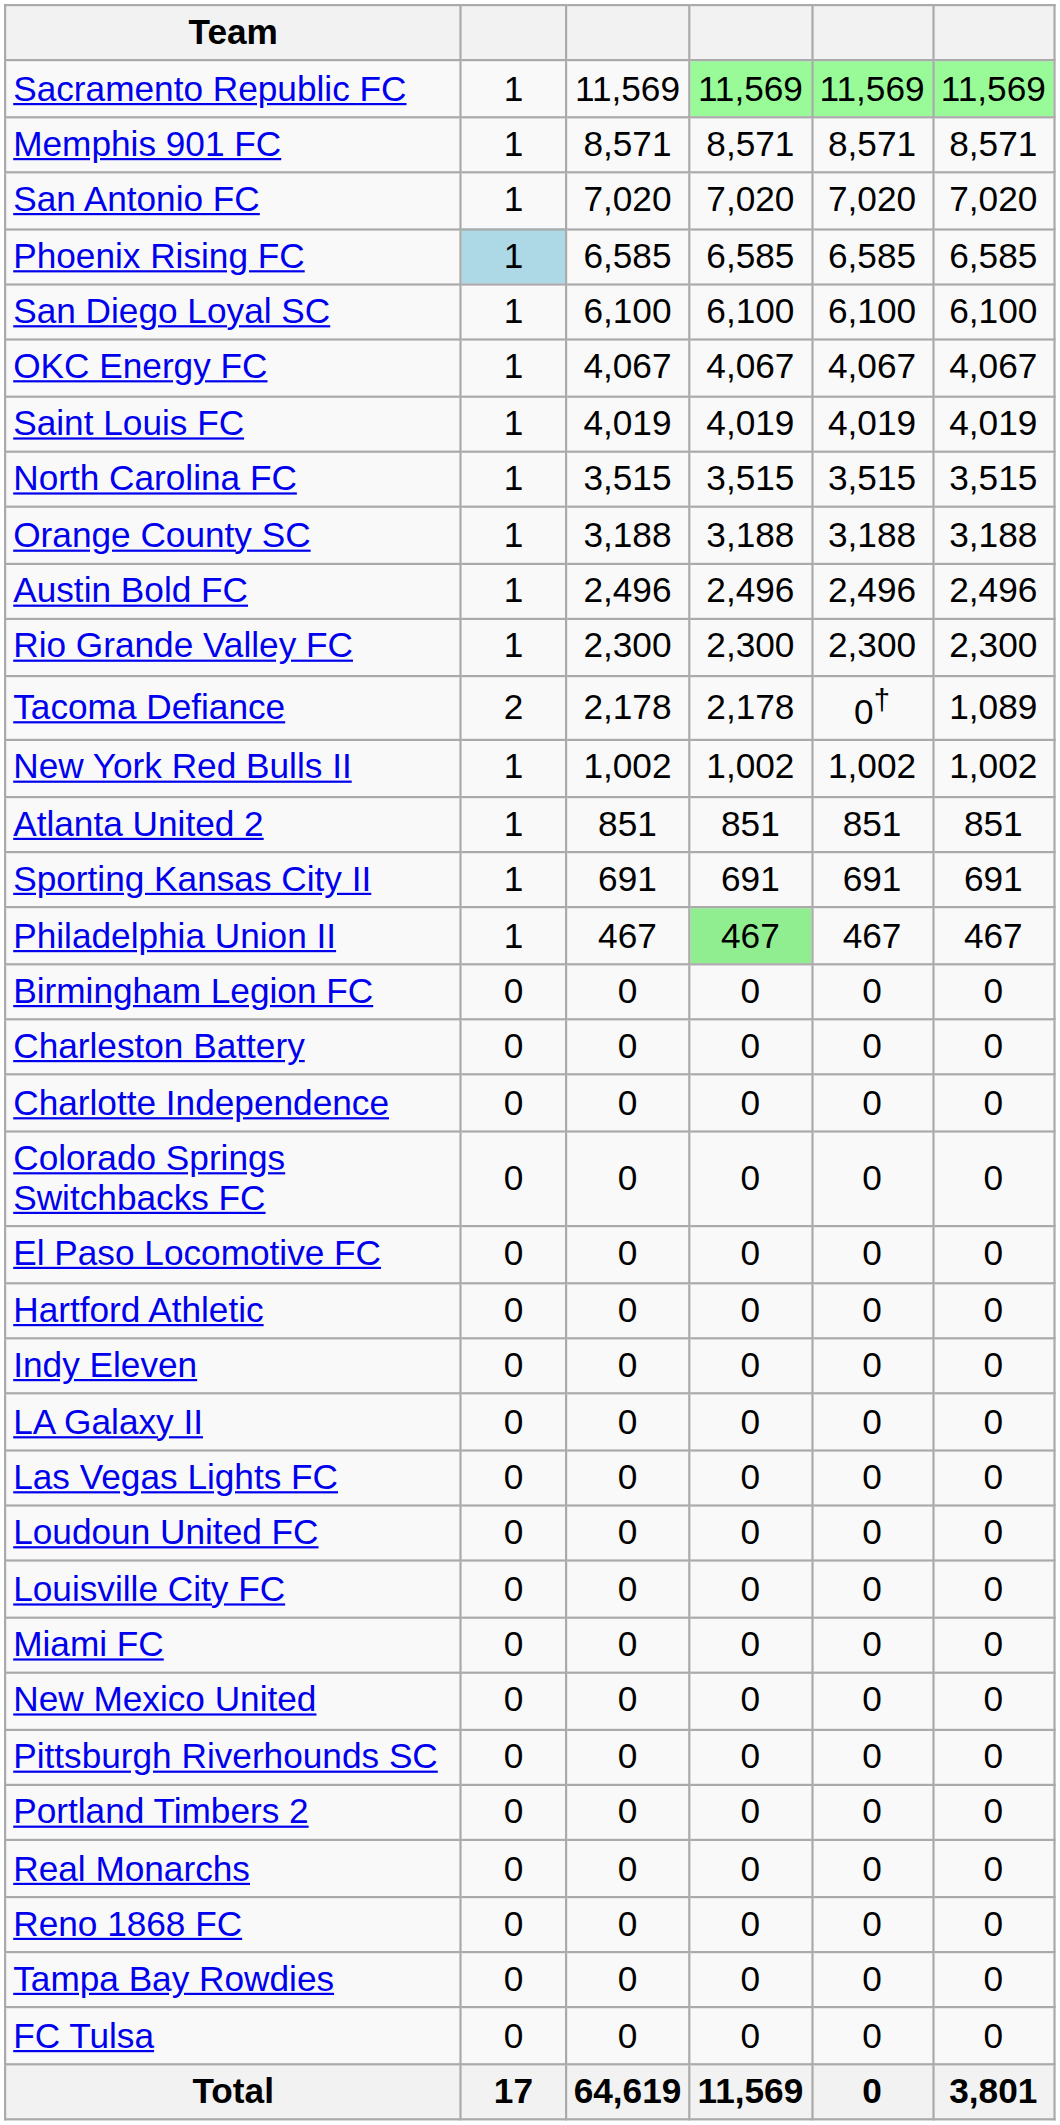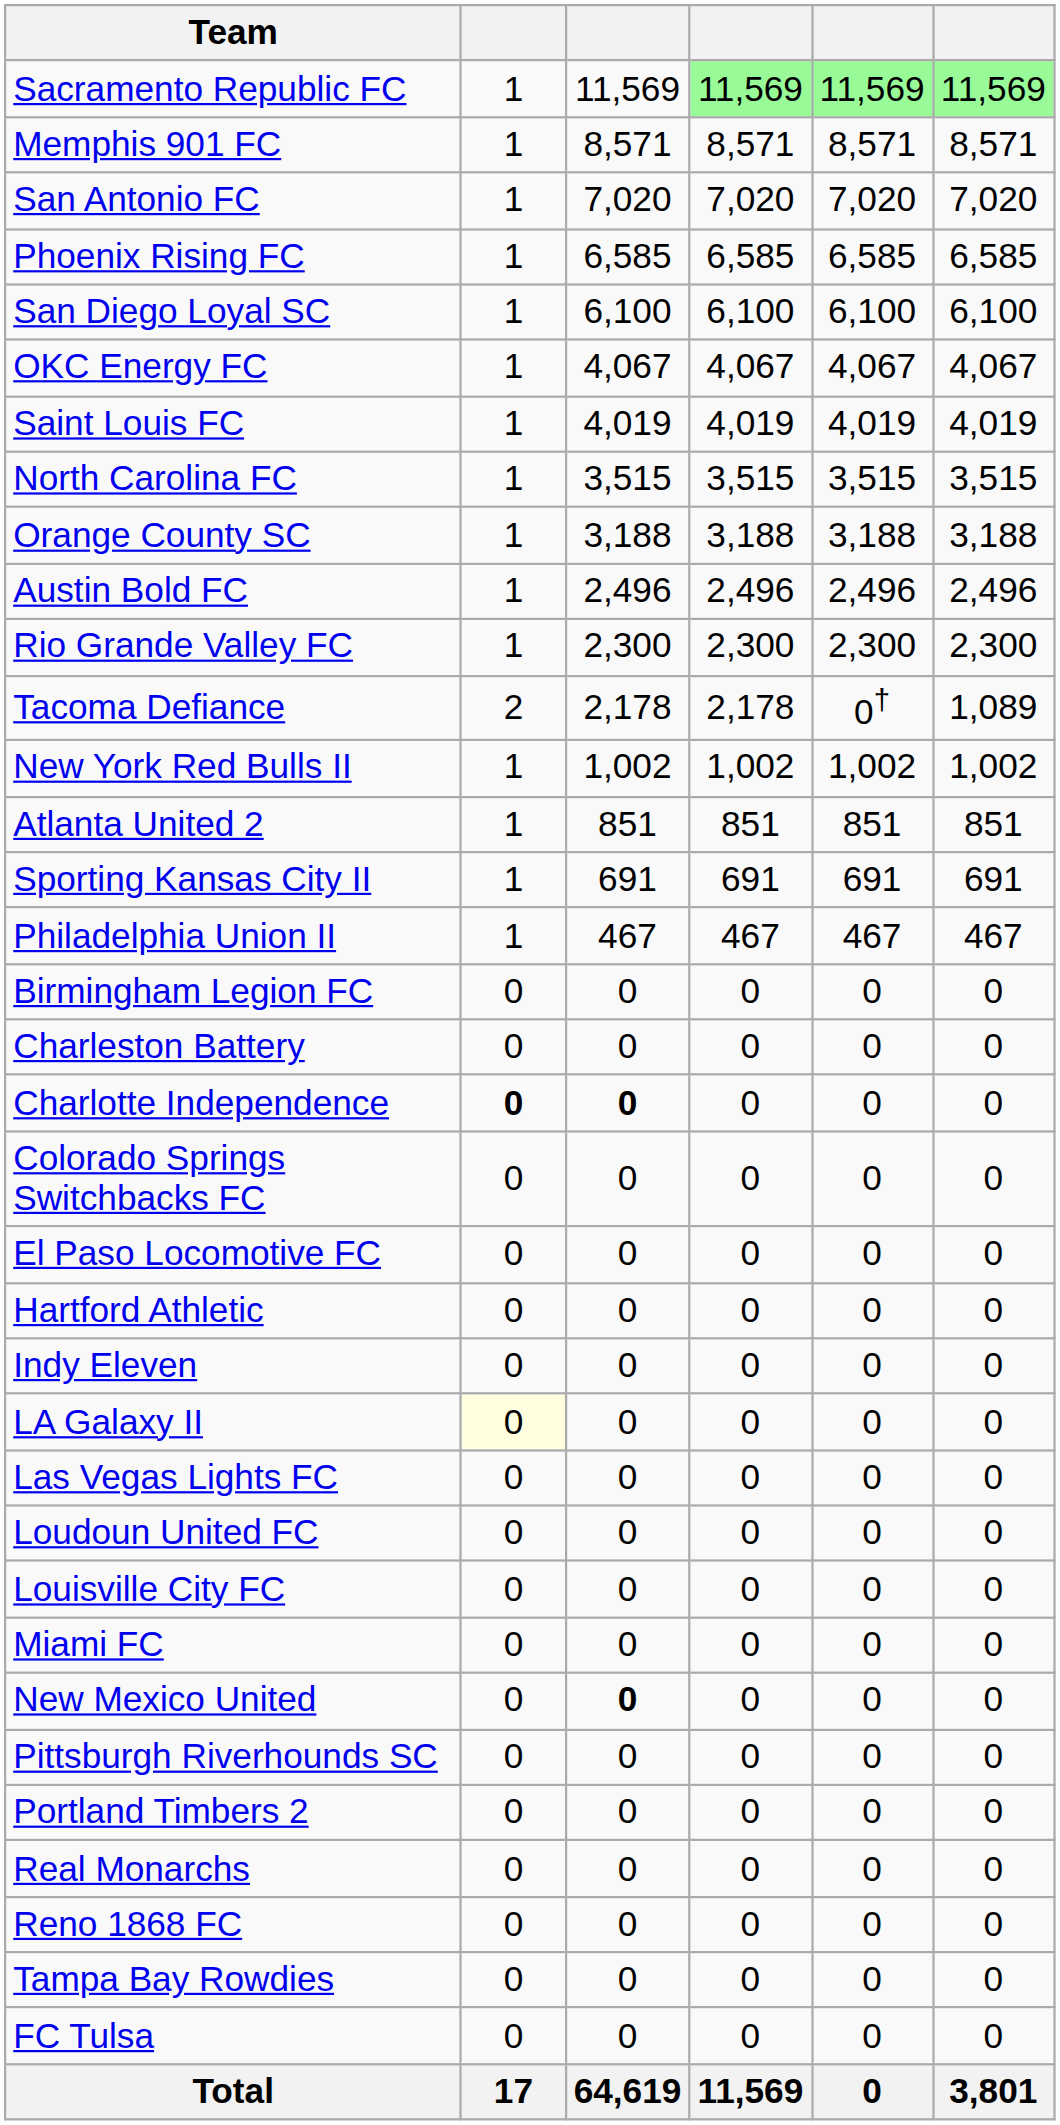(513, 255) lightblue background -> (513, 255) no background
(750, 935) lightgreen background -> (750, 935) no background
(513, 1102) normal -> (513, 1102) bold
(627, 1102) normal -> (627, 1102) bold
(513, 1421) no background -> (513, 1421) lightyellow background
(627, 1700) normal -> (627, 1700) bold
